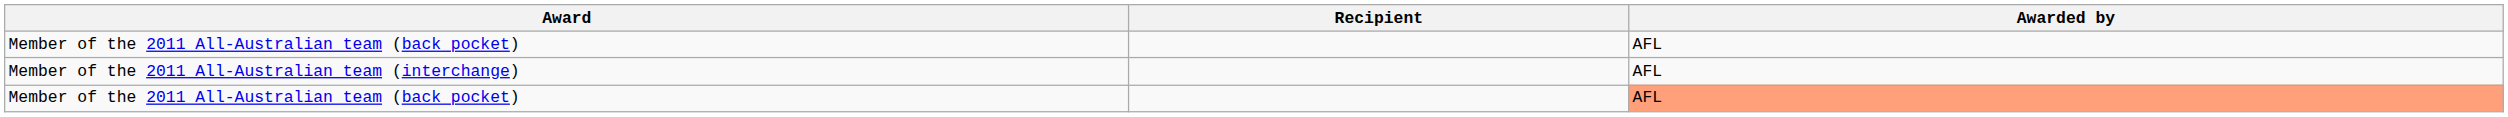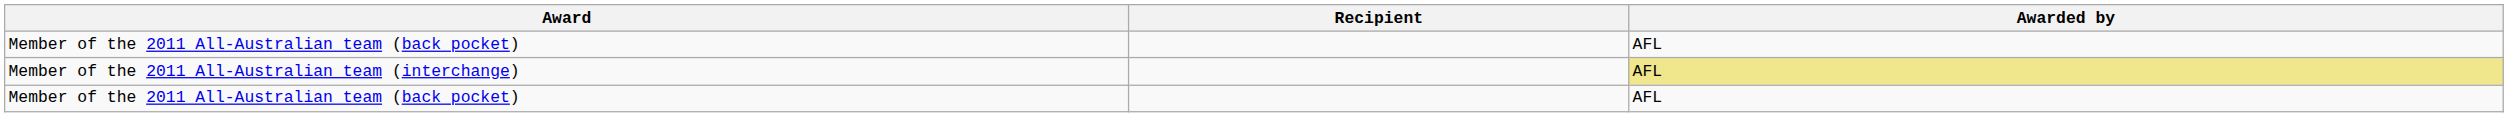(1647, 71) no background -> (1647, 71) khaki background
(1647, 98) lightsalmon background -> (1647, 98) no background
